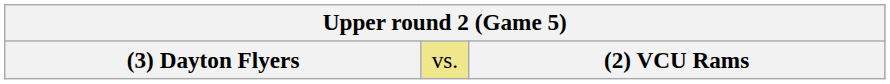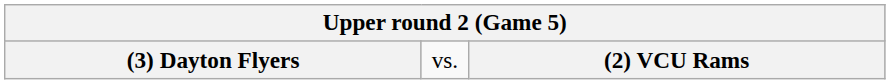(445, 59) khaki background -> (445, 59) no background
